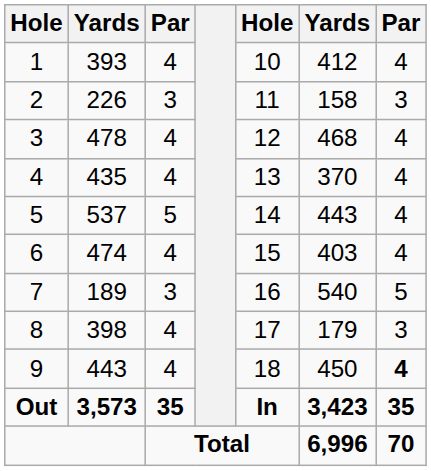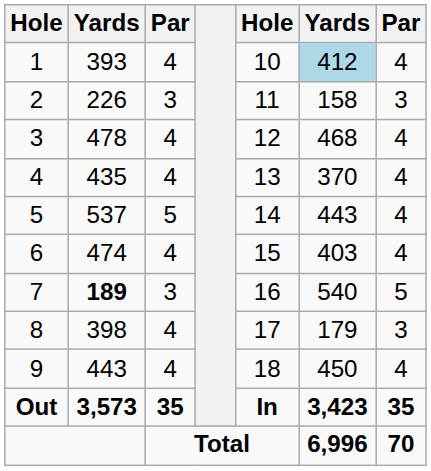(337, 61) no background -> (337, 61) lightblue background
(107, 291) normal -> (107, 291) bold
(401, 368) bold -> (401, 368) normal
